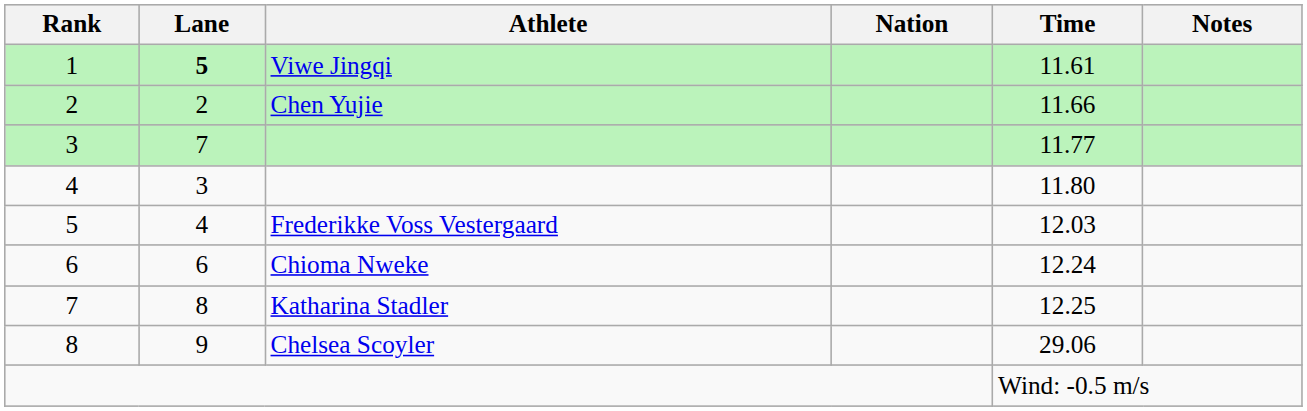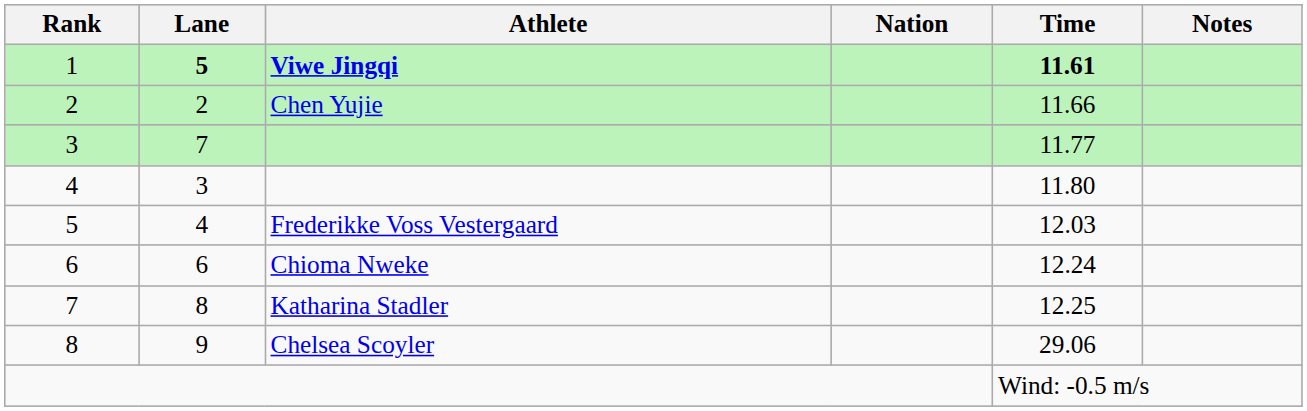(331, 64) normal -> (334, 64) bold
(1068, 64) normal -> (1068, 64) bold
